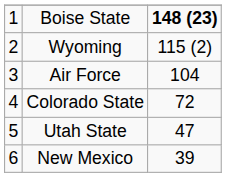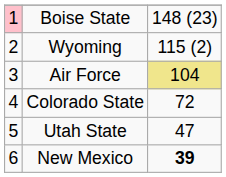(14, 19) no background -> (14, 19) pink background
(185, 19) bold -> (185, 19) normal
(185, 74) no background -> (185, 74) khaki background
(185, 158) normal -> (185, 158) bold
